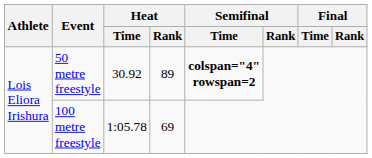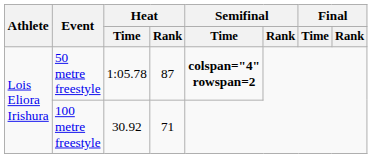(127, 73) 30.92 -> (127, 73) 1:05.78
(168, 73) 89 -> (168, 73) 87
(127, 127) 1:05.78 -> (127, 127) 30.92
(168, 127) 69 -> (168, 127) 71
